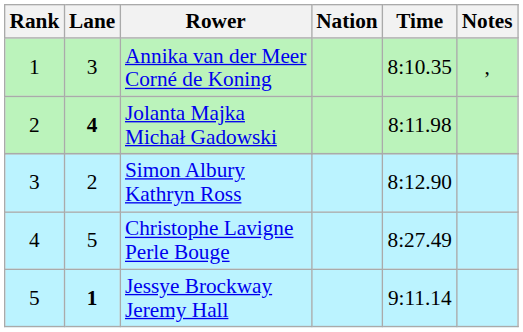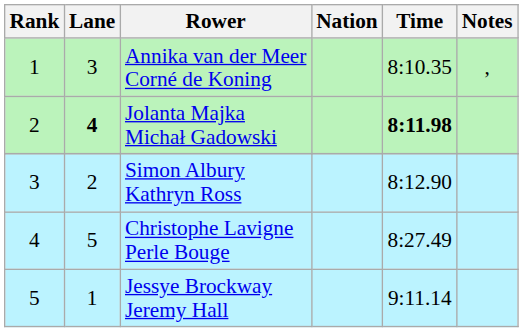(420, 124) normal -> (420, 124) bold
(92, 297) bold -> (92, 297) normal
